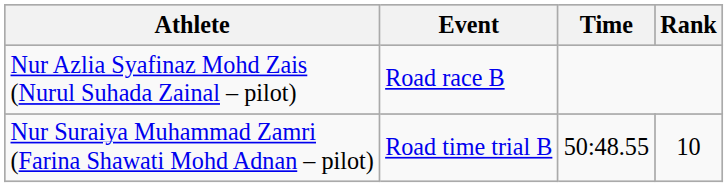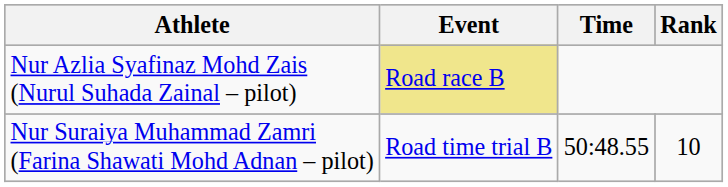(445, 79) no background -> (445, 79) khaki background
